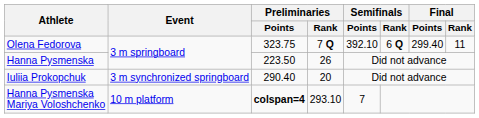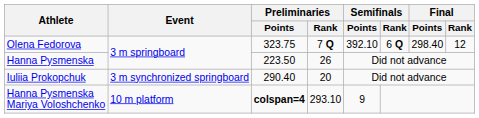(427, 45) 299.40 -> (427, 45) 298.40
(460, 45) 11 -> (460, 45) 12
(362, 100) 7 -> (362, 100) 9
